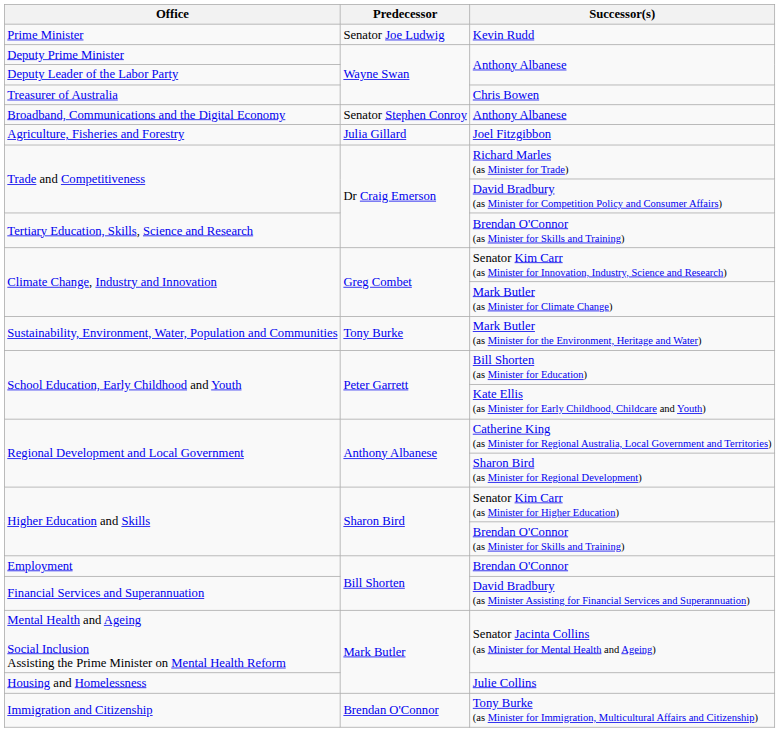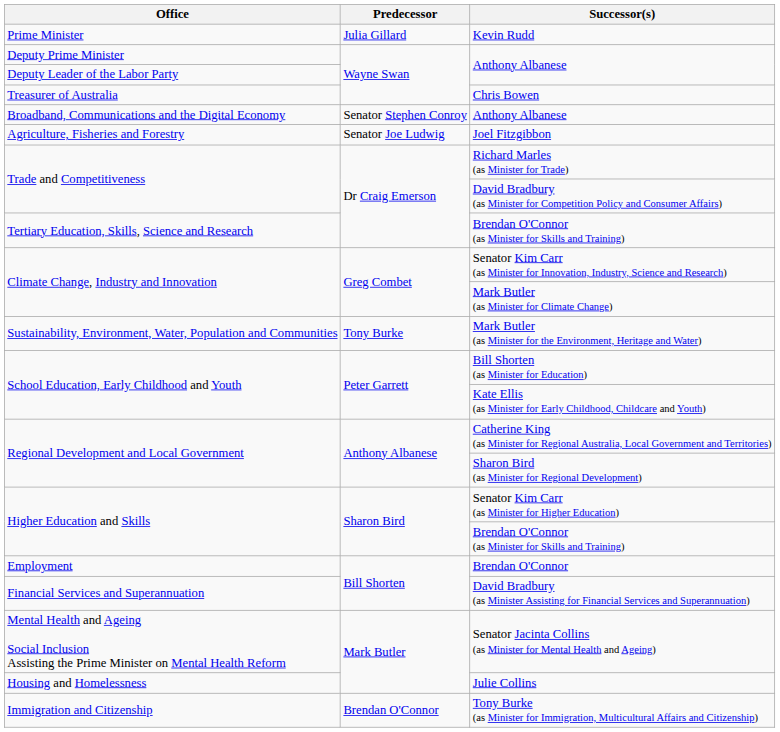(394, 34) Senator Joe Ludwig -> (375, 34) Julia Gillard
(375, 134) Julia Gillard -> (394, 134) Senator Joe Ludwig
